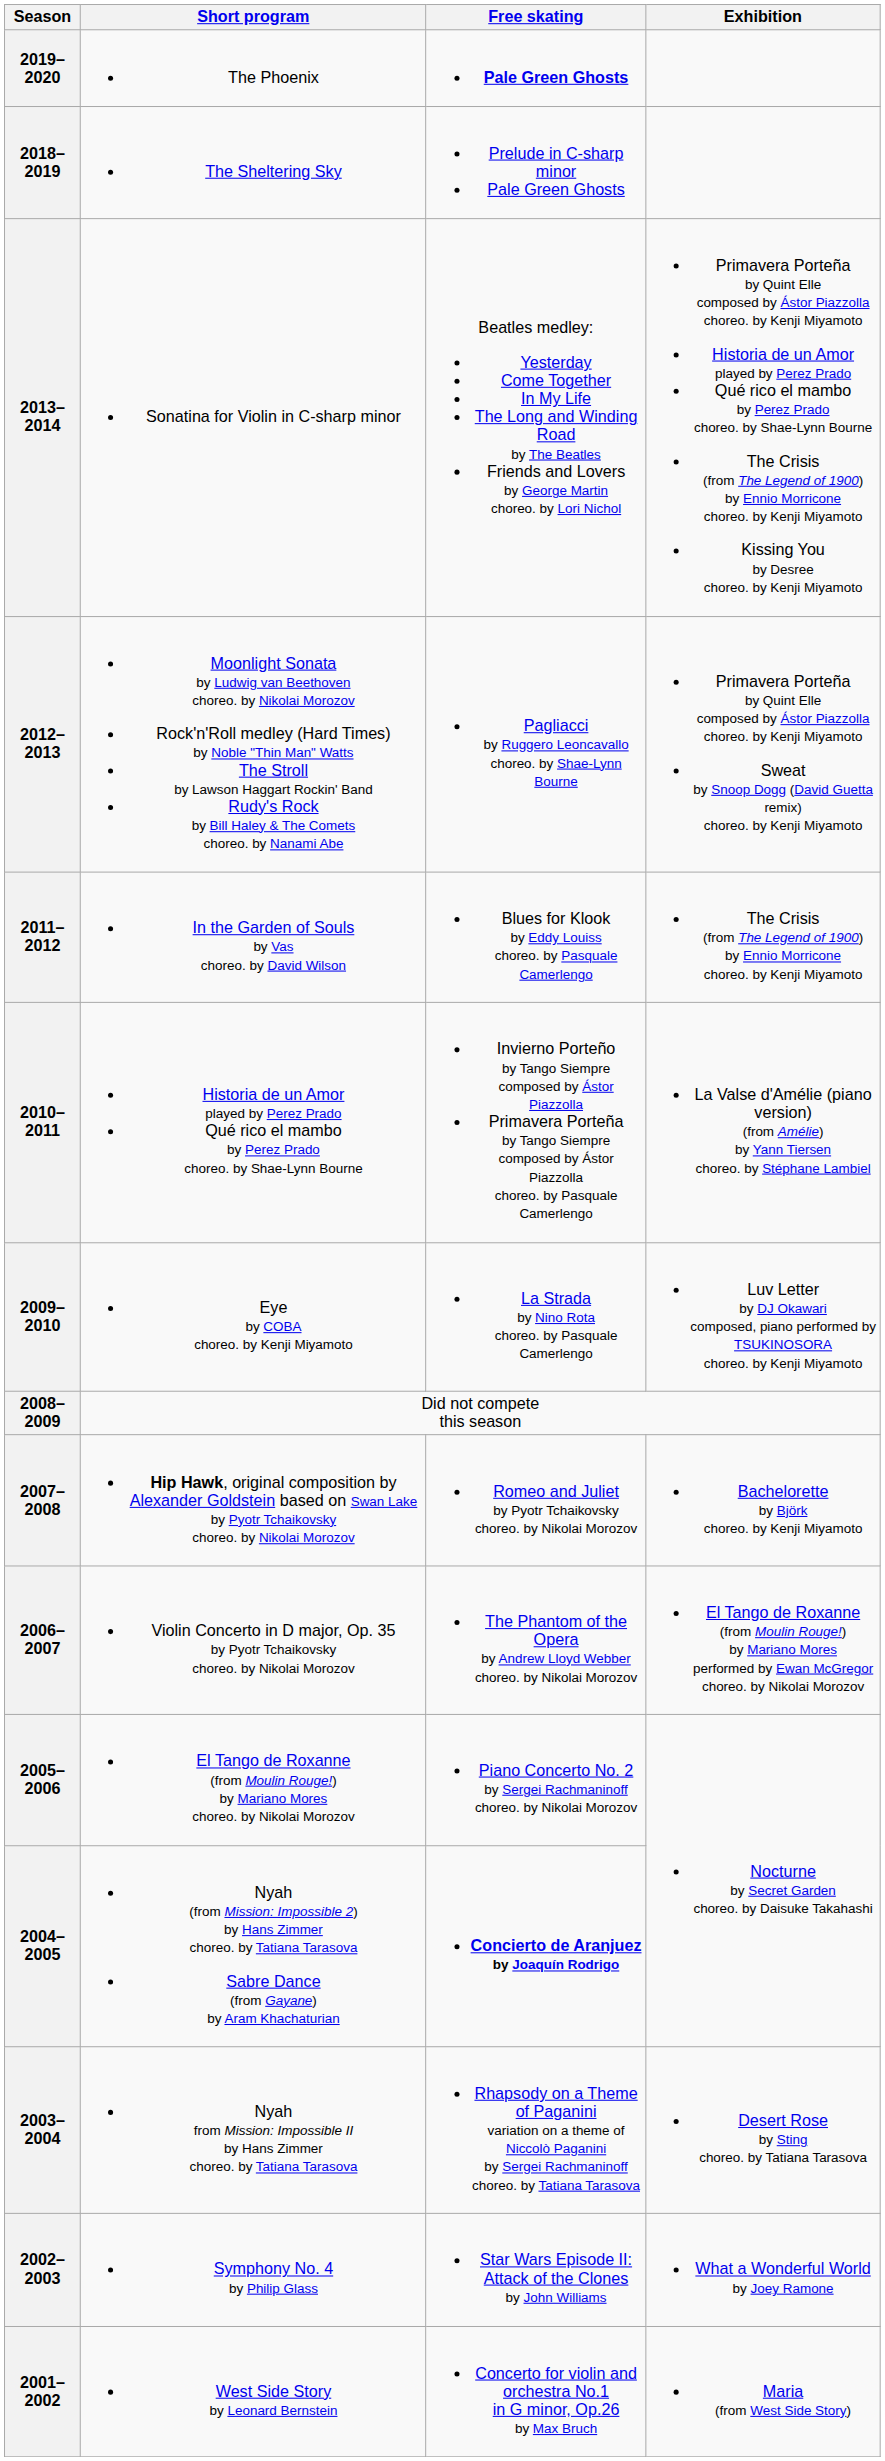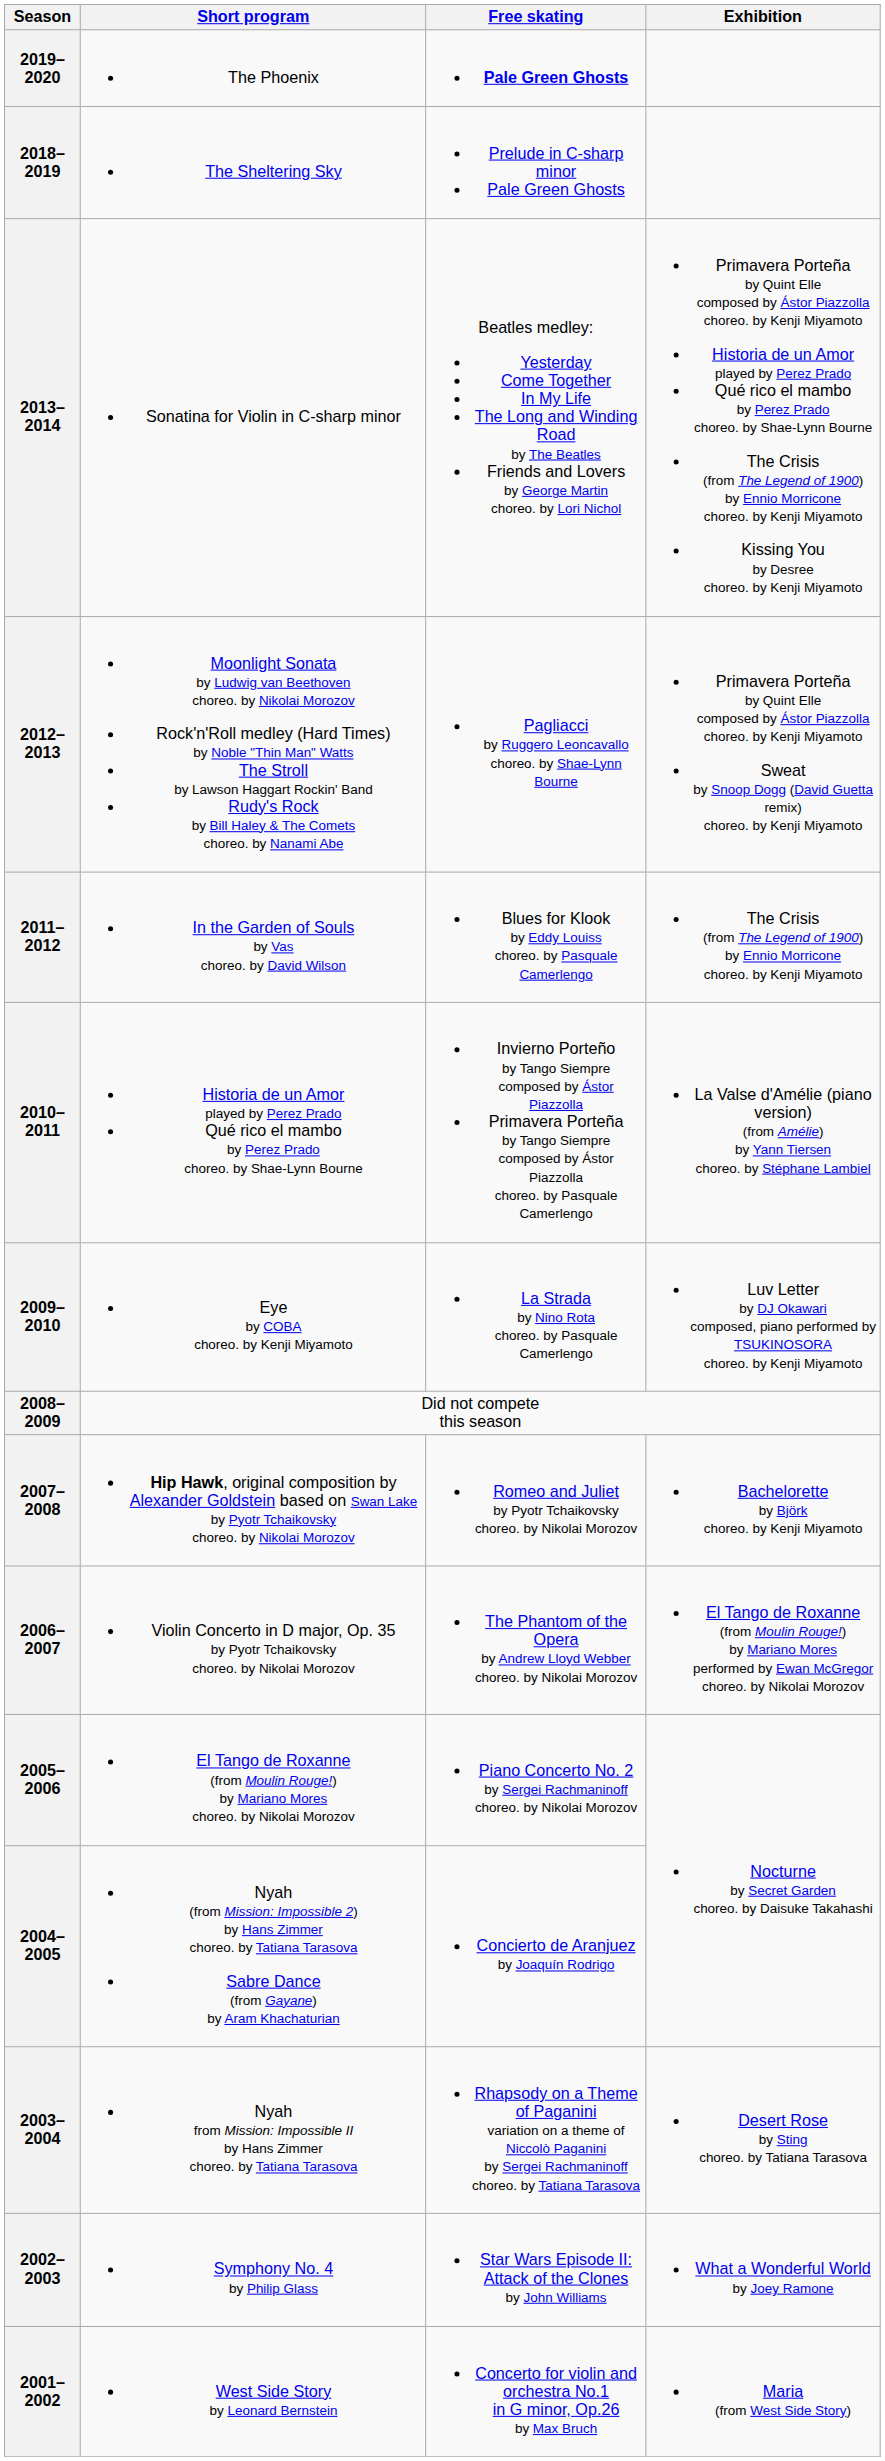(536, 1955) bold -> (536, 1955) normal
